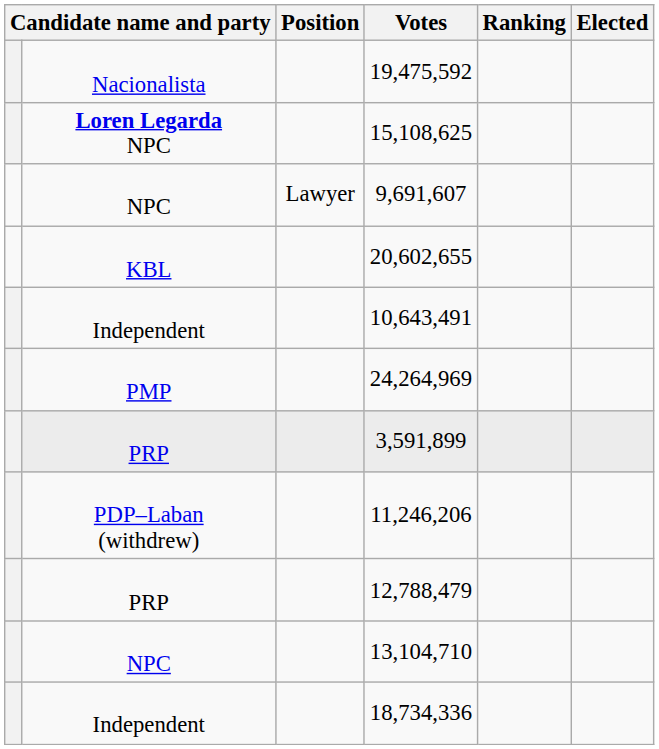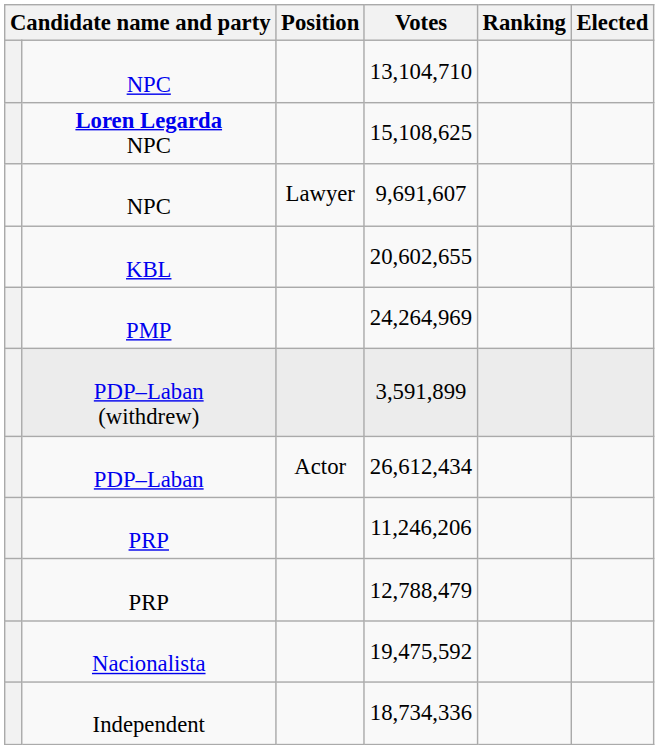rows swapped: (421, 651) <-> (421, 71)
- row: (421, 317)
(149, 453) PRP -> (149, 404) PDP–Laban (withdrew)
+ row: (421, 466)
(149, 528) PDP–Laban (withdrew) -> (149, 540) PRP
